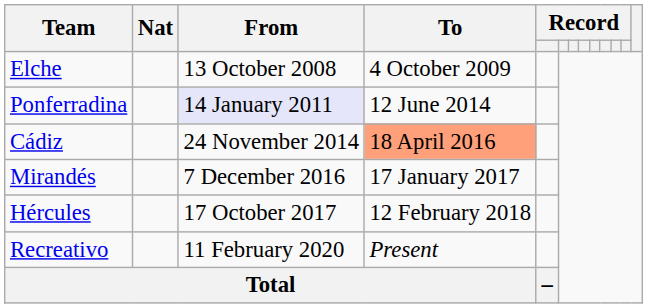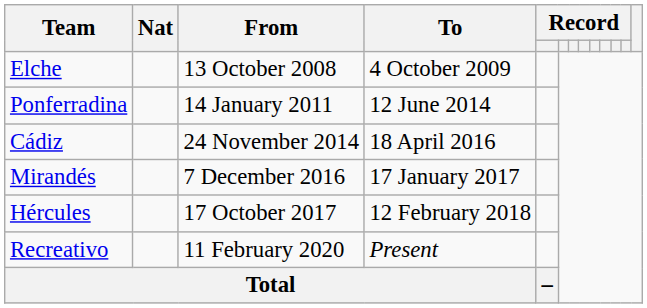(258, 105) lavender background -> (258, 105) no background
(433, 141) lightsalmon background -> (433, 141) no background
